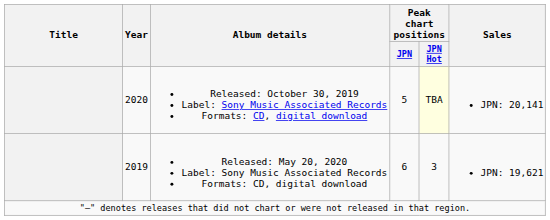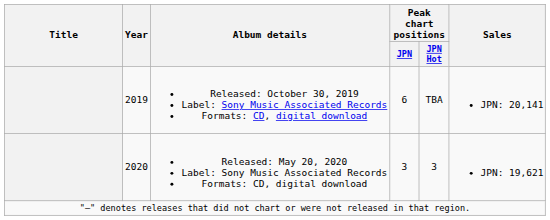(136, 100) 2020 -> (136, 100) 2019
(404, 100) 5 -> (404, 100) 6
(434, 100) lightyellow background -> (434, 100) no background
(136, 167) 2019 -> (136, 167) 2020
(404, 167) 6 -> (404, 167) 3
